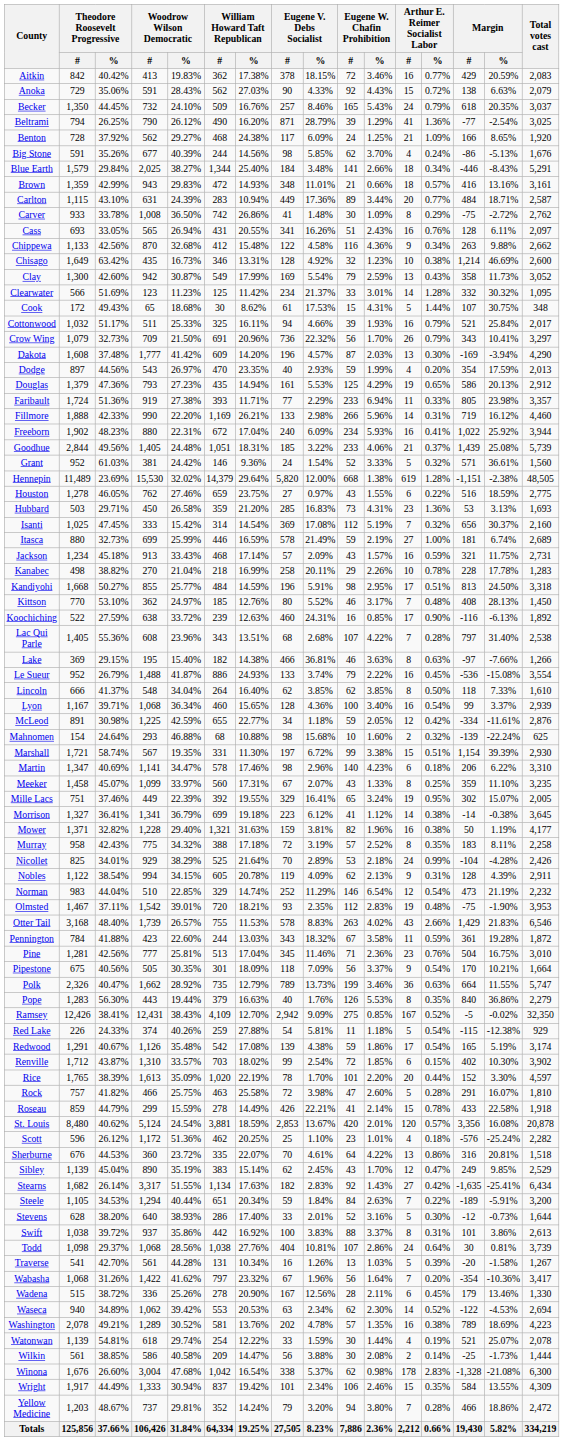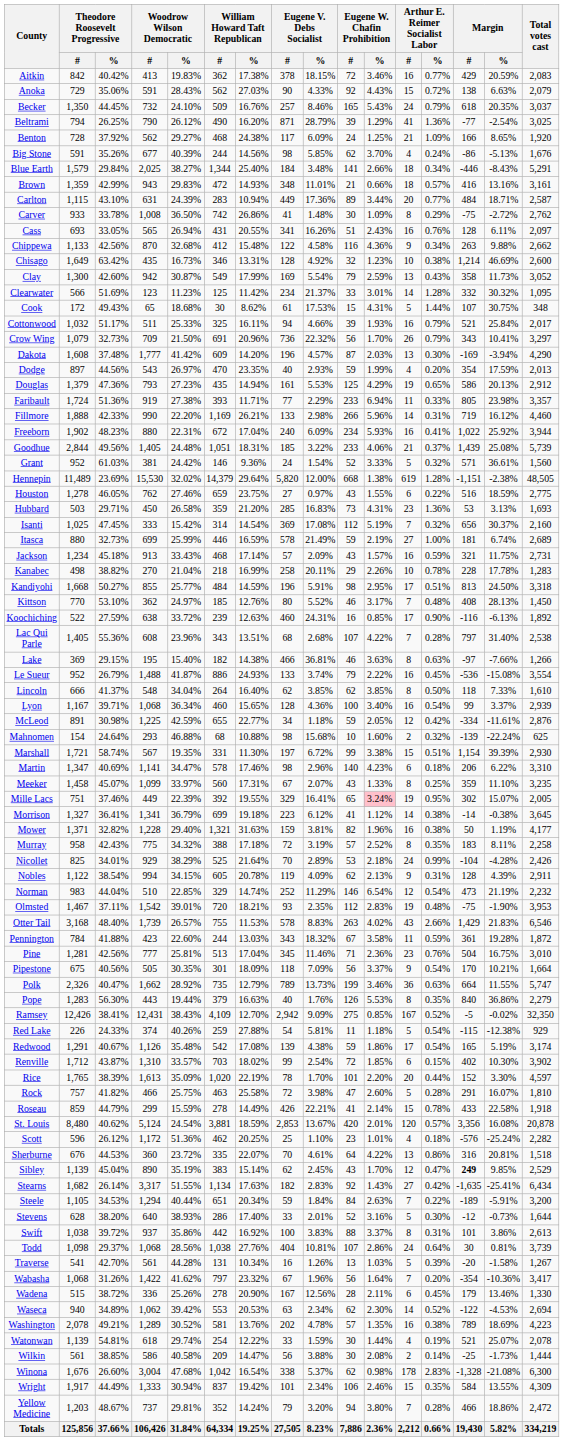(380, 799) no background -> (380, 799) pink background
(469, 1170) normal -> (469, 1170) bold
